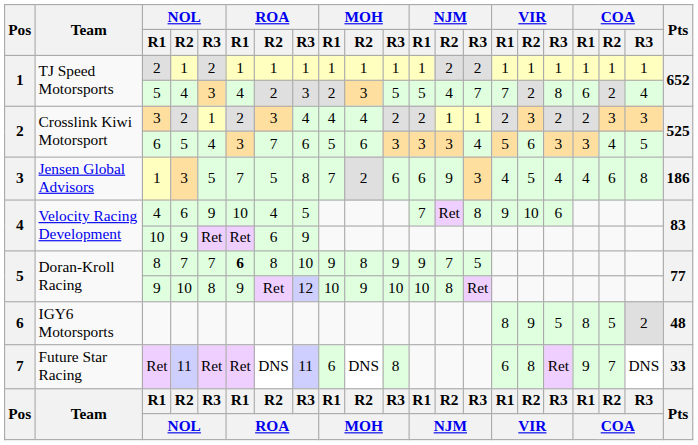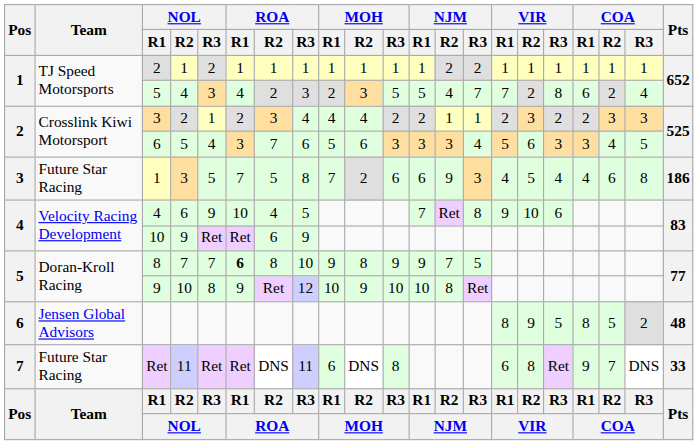(82, 177) Jensen Global Advisors -> (73, 177) Future Star Racing
(76, 322) IGY6 Motorsports -> (82, 322) Jensen Global Advisors
